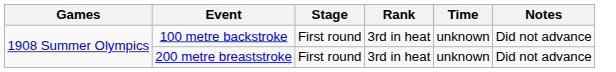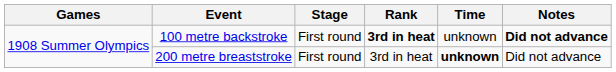(399, 36) normal -> (401, 36) bold
(544, 36) normal -> (557, 36) bold
(463, 57) normal -> (470, 57) bold
